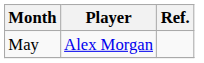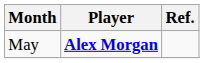(109, 44) normal -> (111, 44) bold
